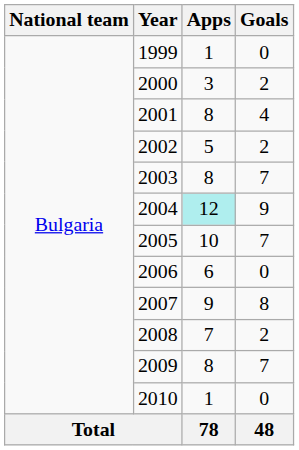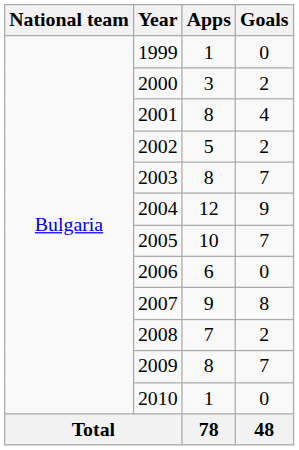(209, 209) paleturquoise background -> (209, 209) no background
